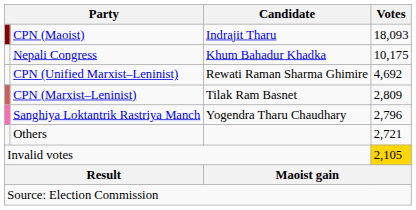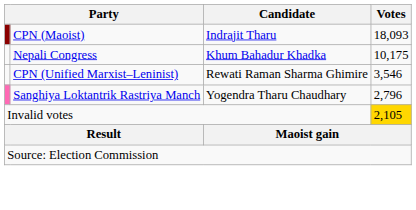(388, 74) 4,692 -> (388, 74) 3,546
- row: (75, 94)
- row: (30, 134)
